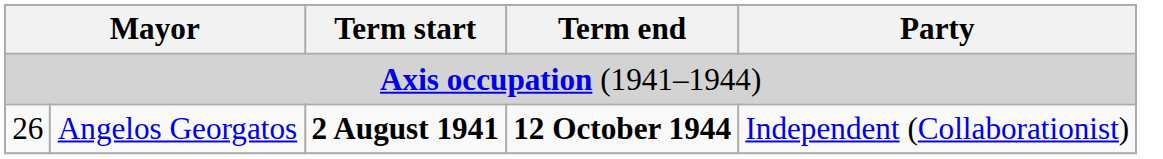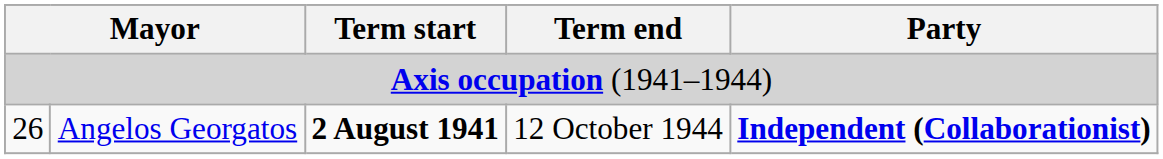(622, 128) bold -> (618, 128) normal
(937, 128) normal -> (944, 128) bold
